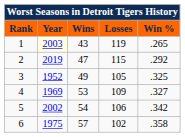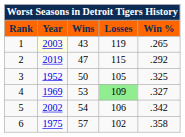(83, 76) 49 -> (83, 76) 50
(118, 92) no background -> (118, 92) lightgreen background
